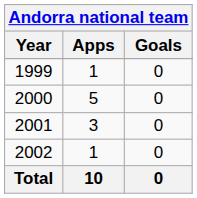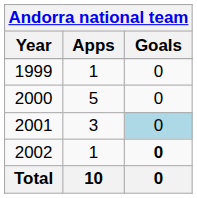(158, 125) no background -> (158, 125) lightblue background
(158, 152) normal -> (158, 152) bold
